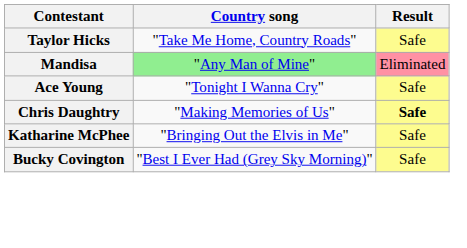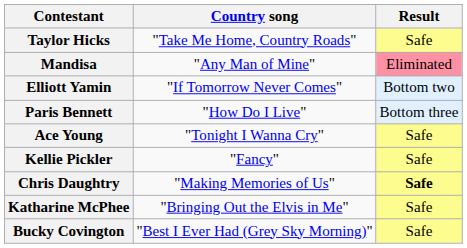(254, 64) lightgreen background -> (254, 64) no background
+ row: (69, 87)
+ row: (69, 111)
+ row: (69, 159)
